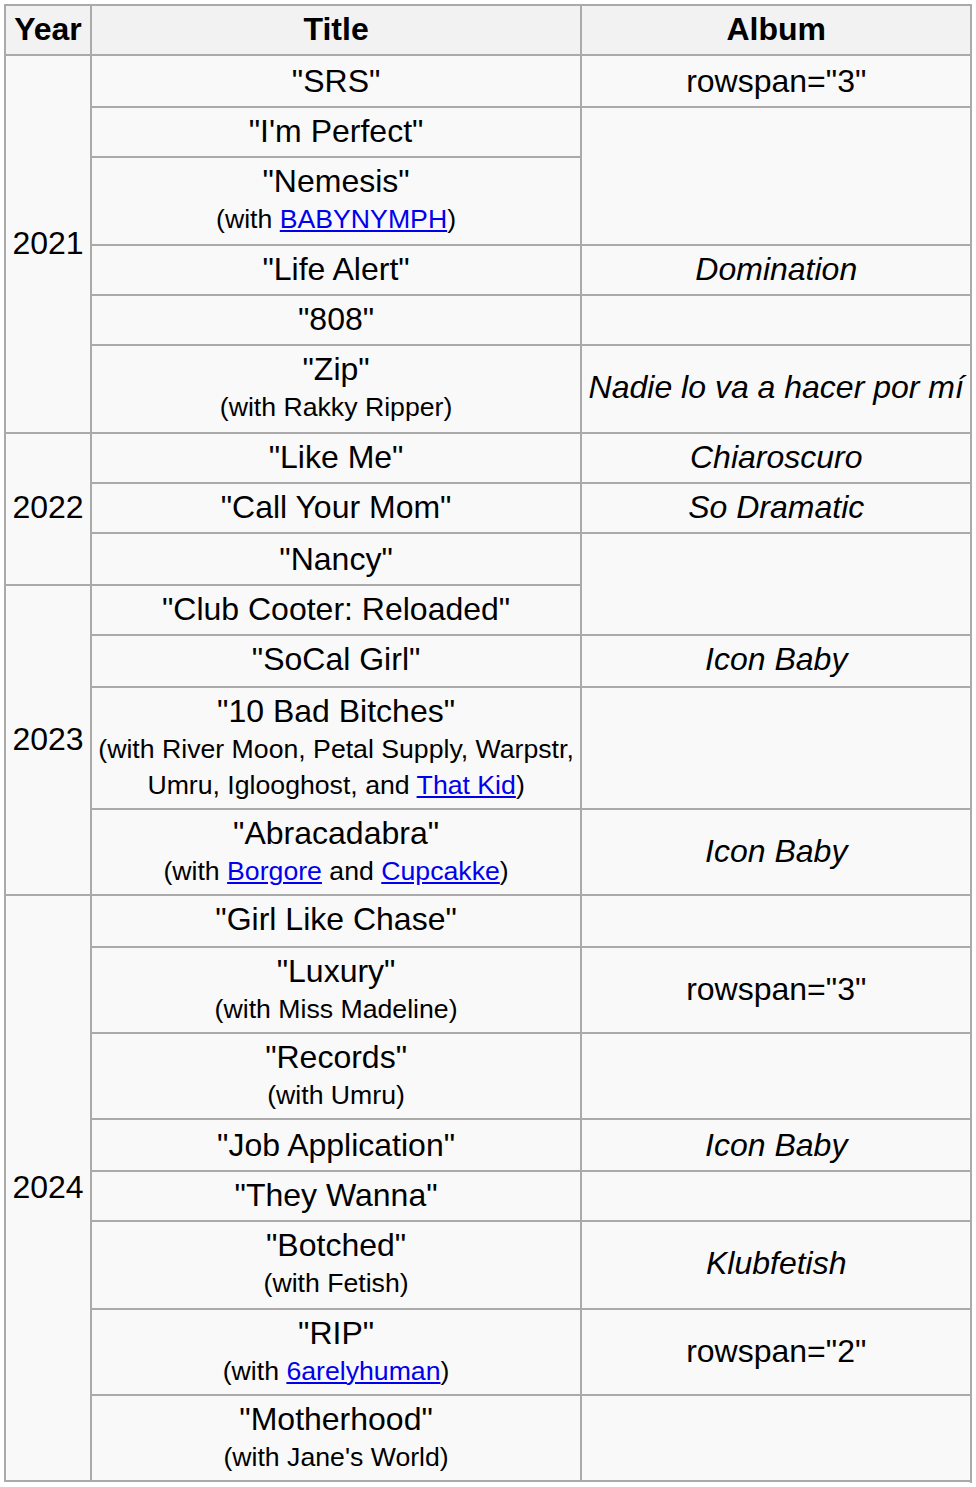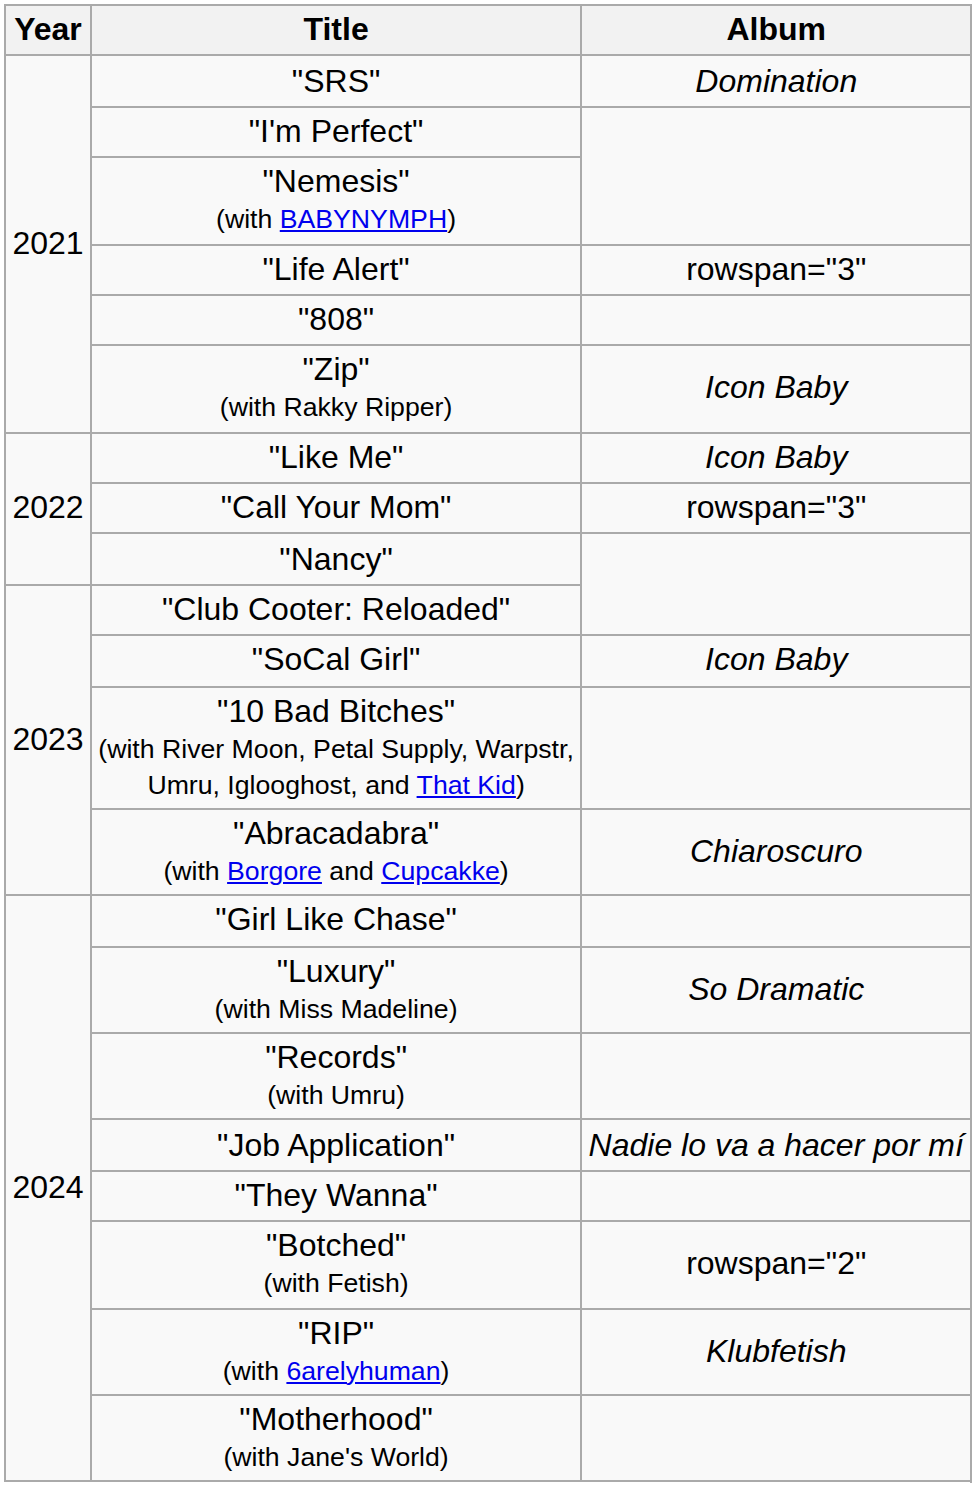(776, 80) rowspan="3" -> (776, 80) Domination
(776, 268) Domination -> (776, 268) rowspan="3"
(776, 388) Nadie lo va a hacer por mí -> (776, 388) Icon Baby
(776, 457) Chiaroscuro -> (776, 457) Icon Baby
(776, 507) So Dramatic -> (776, 507) rowspan="3"
(776, 851) Icon Baby -> (776, 851) Chiaroscuro
(776, 989) rowspan="3" -> (776, 989) So Dramatic
(776, 1144) Icon Baby -> (776, 1144) Nadie lo va a hacer por mí
(776, 1264) Klubfetish -> (776, 1264) rowspan="2"
(776, 1350) rowspan="2" -> (776, 1350) Klubfetish
